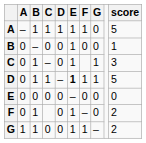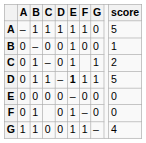(114, 63) 3 -> (114, 63) 2
(114, 113) 2 -> (114, 113) 0
(114, 130) 2 -> (114, 130) 4
